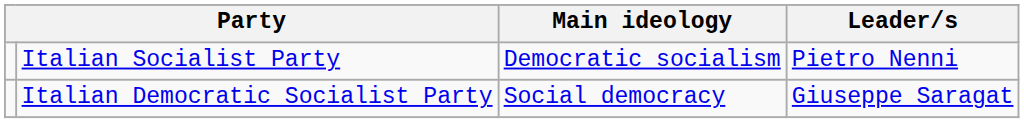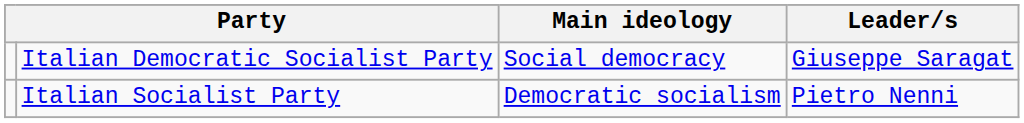rows swapped: (181, 61) <-> (257, 98)
